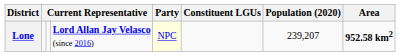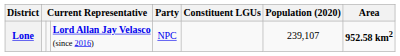(167, 36) lightyellow background -> (167, 36) no background
(303, 36) 239,207 -> (303, 36) 239,107
